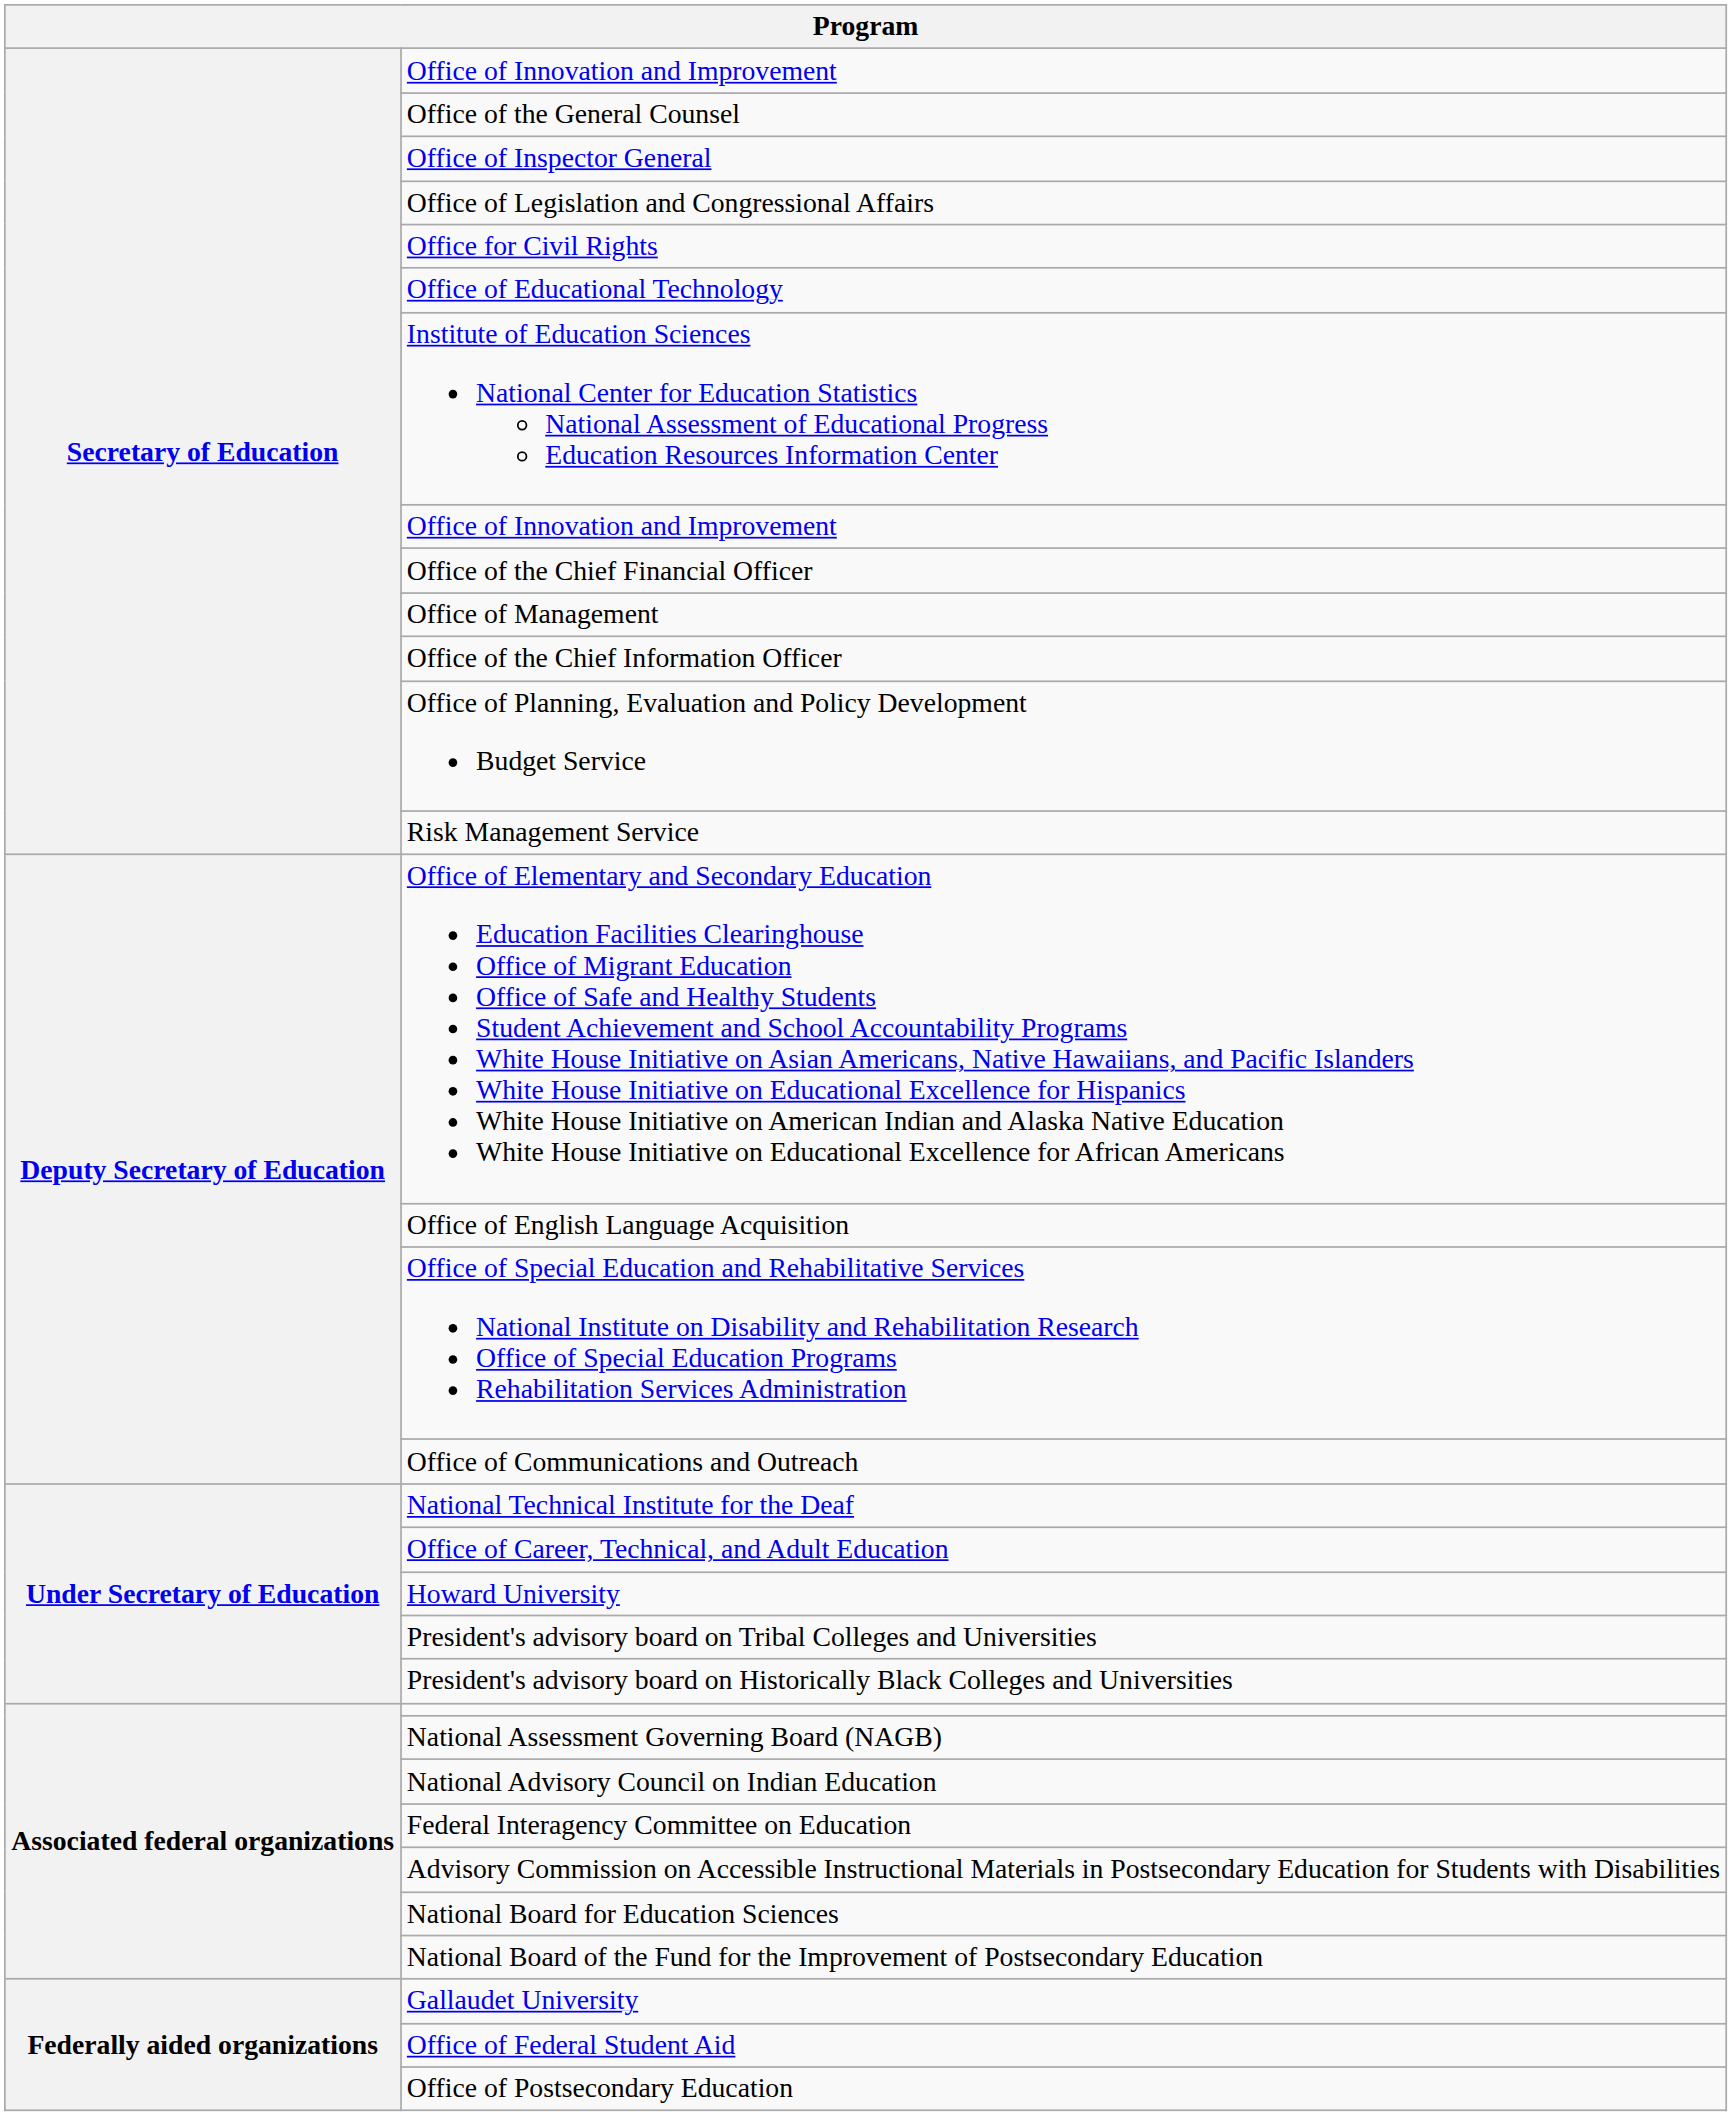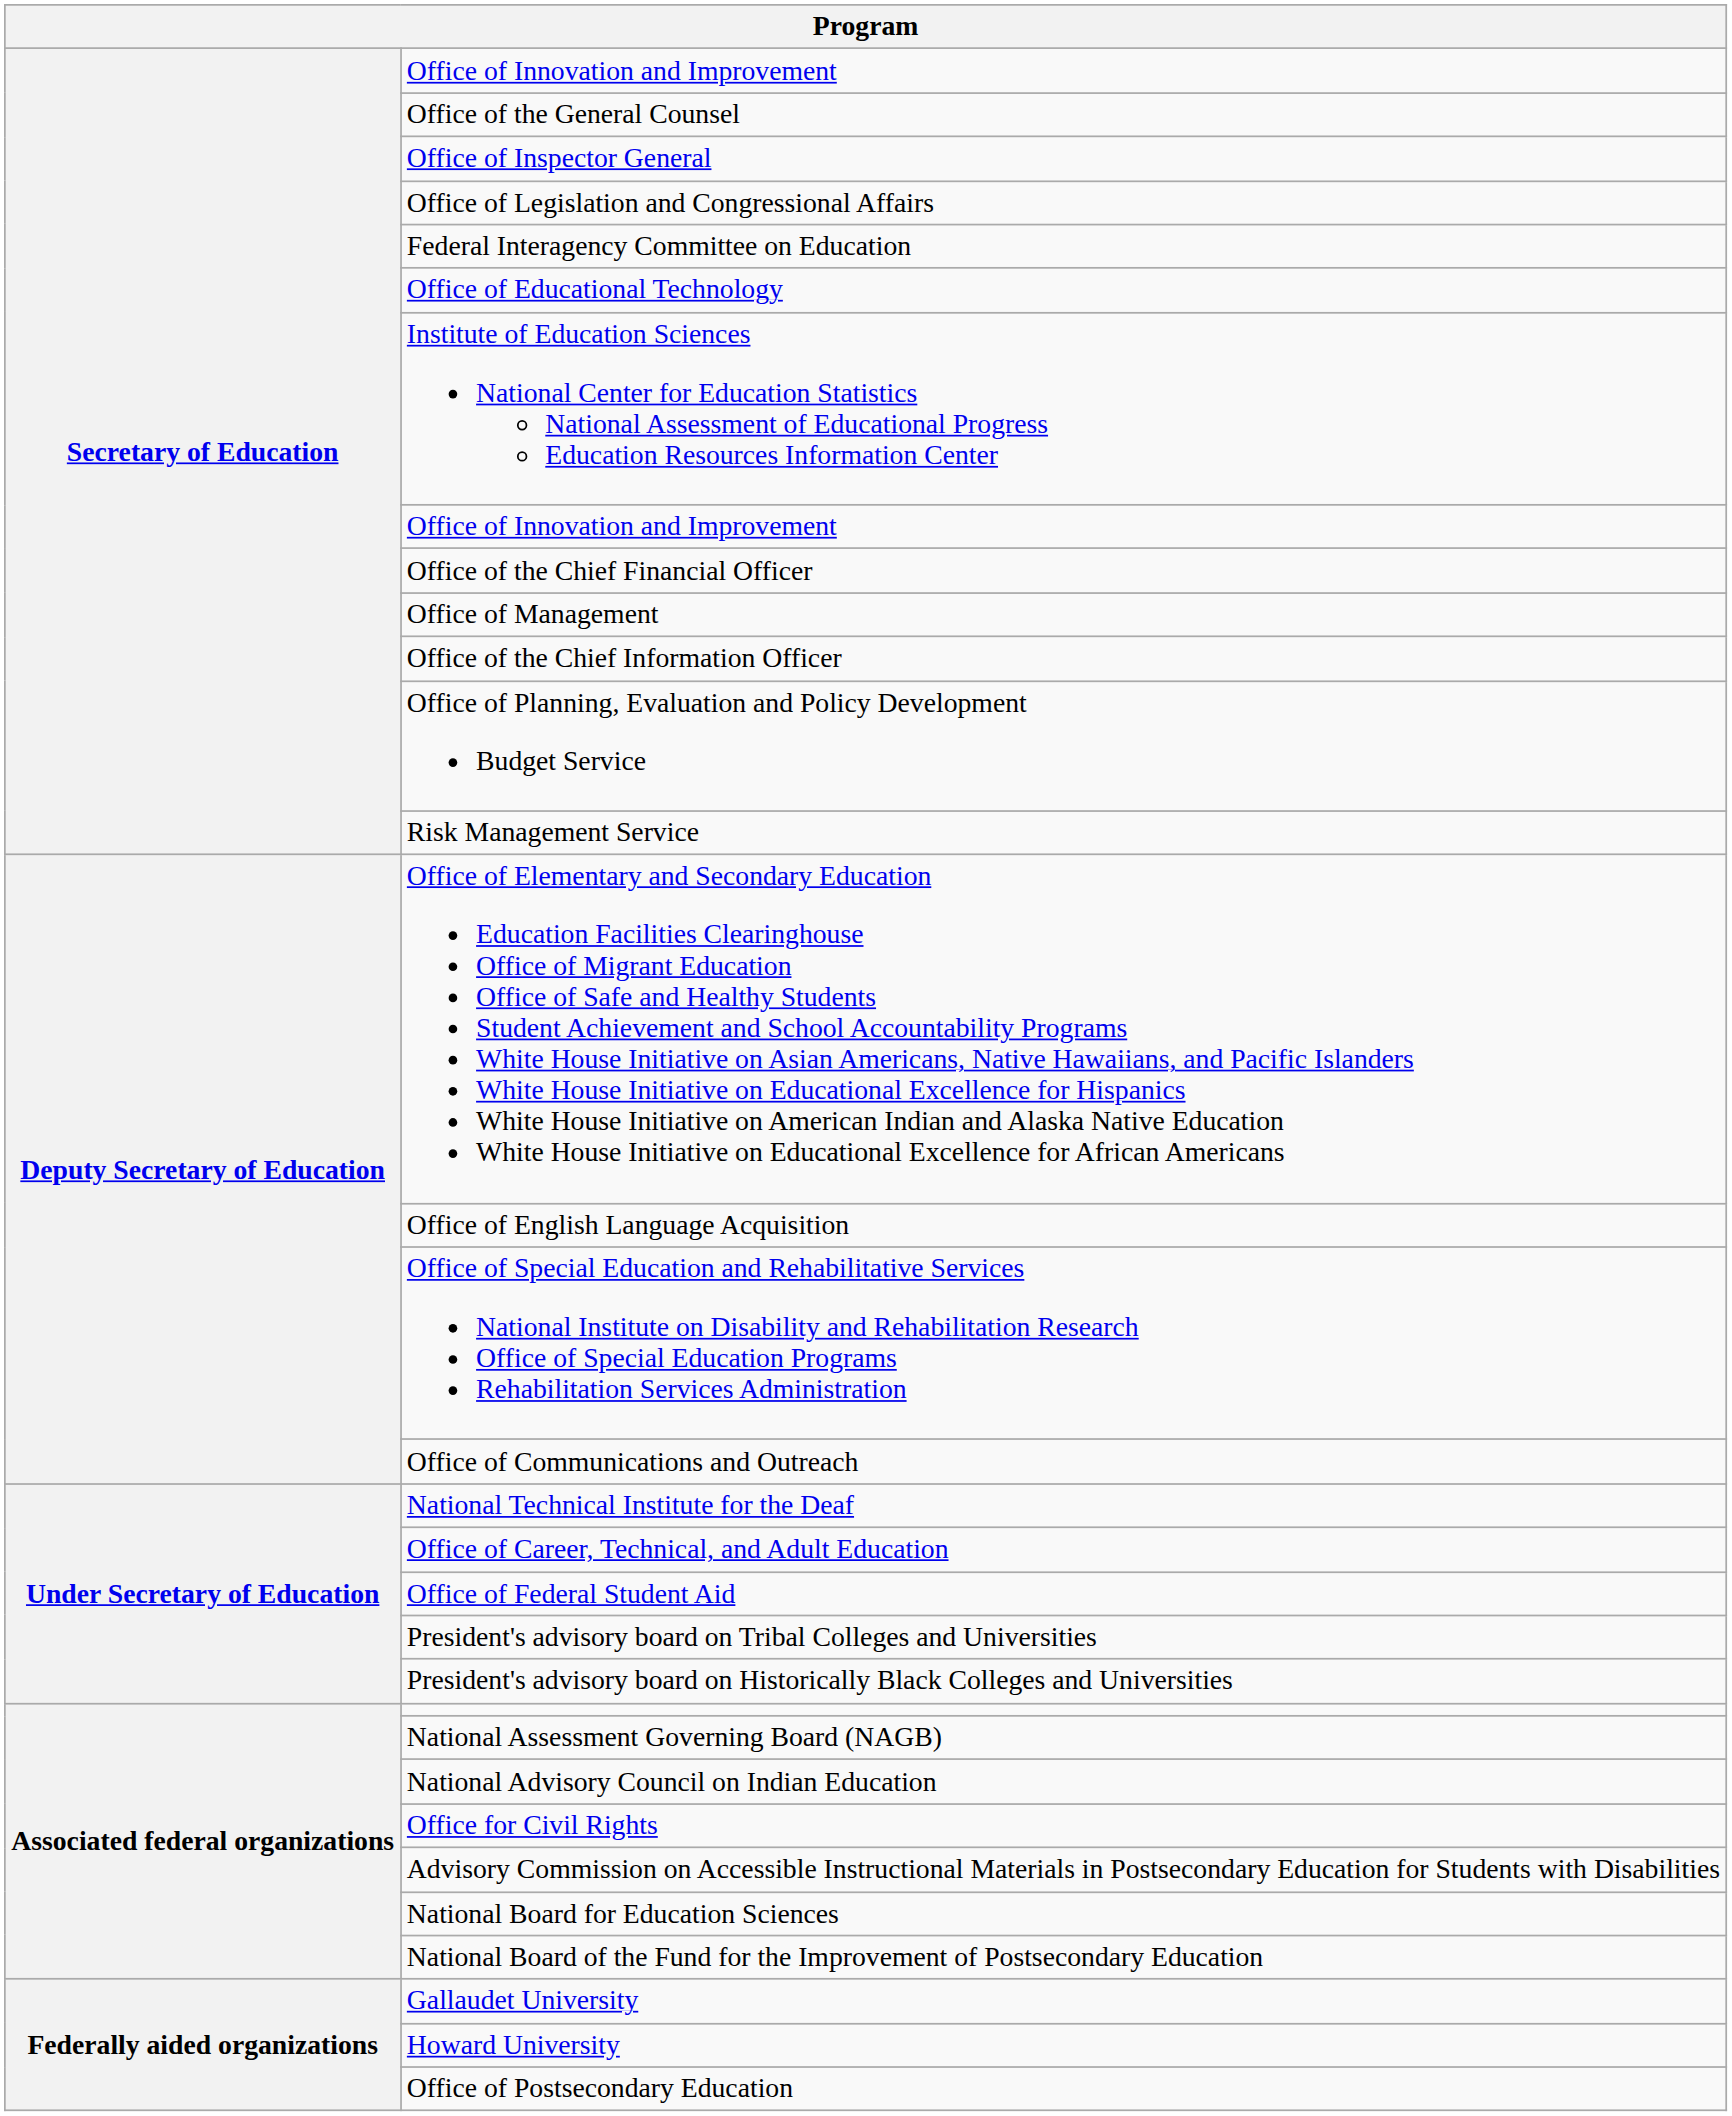(532, 245) Office for Civil Rights -> (659, 245) Federal Interagency Committee on Education
(513, 1592) Howard University -> (571, 1592) Office of Federal Student Aid
(659, 1825) Federal Interagency Committee on Education -> (532, 1825) Office for Civil Rights
(571, 2044) Office of Federal Student Aid -> (513, 2044) Howard University
